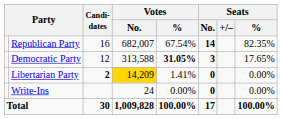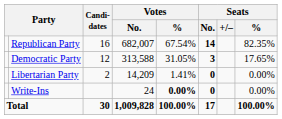(180, 59) bold -> (181, 59) normal
(107, 75) bold -> (107, 75) normal
(140, 75) gold background -> (140, 75) no background
(183, 91) normal -> (182, 91) bold
